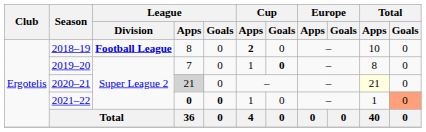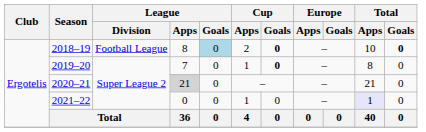(134, 48) bold -> (131, 48) normal
(220, 48) no background -> (216, 48) lightblue background
(251, 48) bold -> (247, 48) normal
(282, 48) normal -> (277, 48) bold
(405, 48) normal -> (401, 48) bold
(374, 83) lightyellow background -> (370, 83) no background
(189, 100) bold -> (185, 100) normal
(220, 100) bold -> (216, 100) normal
(374, 100) no background -> (370, 100) lavender background
(405, 100) lightsalmon background -> (401, 100) no background
